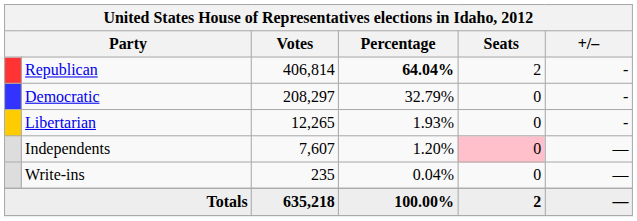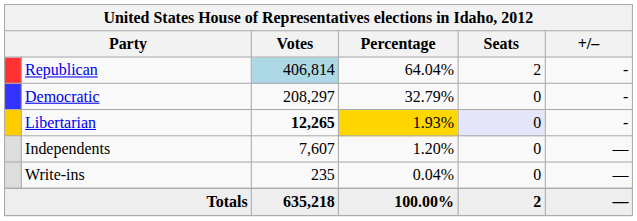(309, 70) no background -> (309, 70) lightblue background
(428, 70) bold -> (429, 70) normal
(313, 123) normal -> (313, 123) bold
(433, 123) no background -> (433, 123) gold background
(537, 123) no background -> (537, 123) lavender background
(537, 149) pink background -> (537, 149) no background
